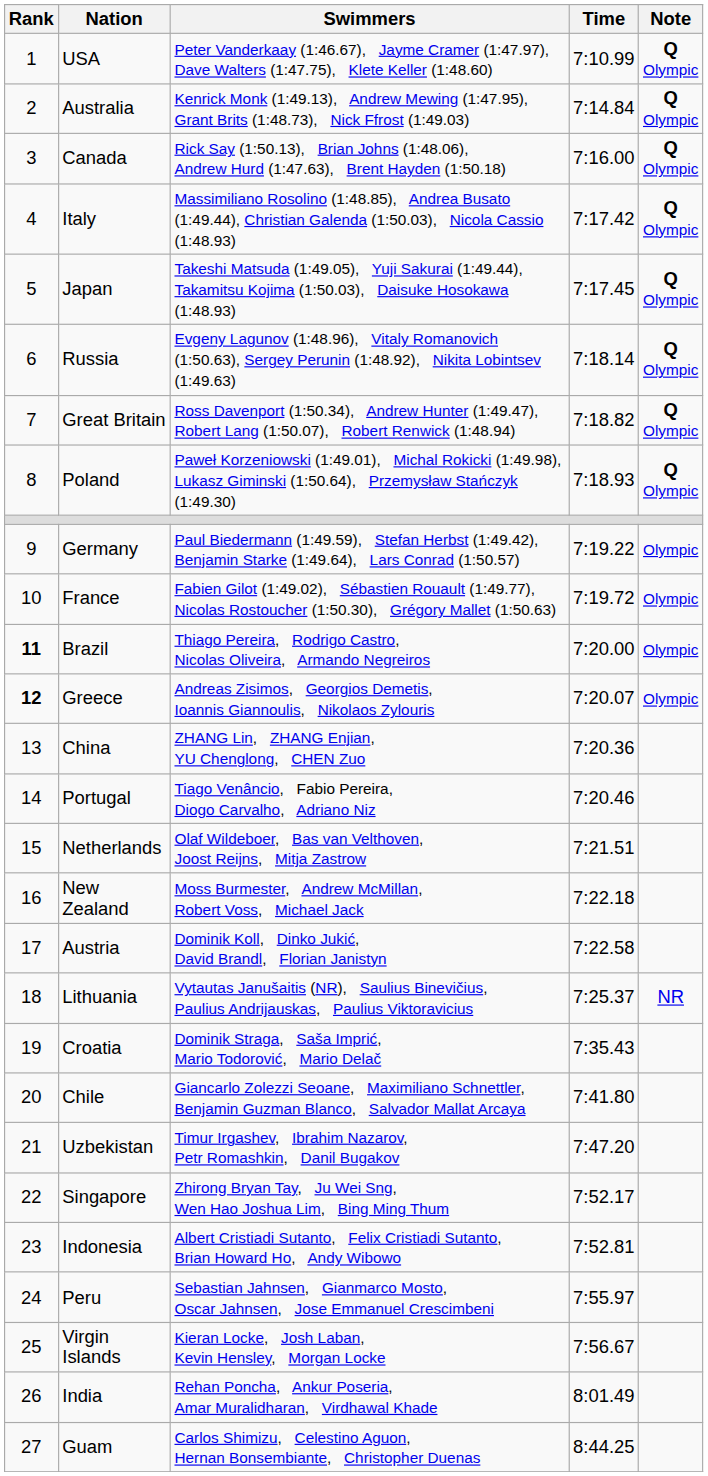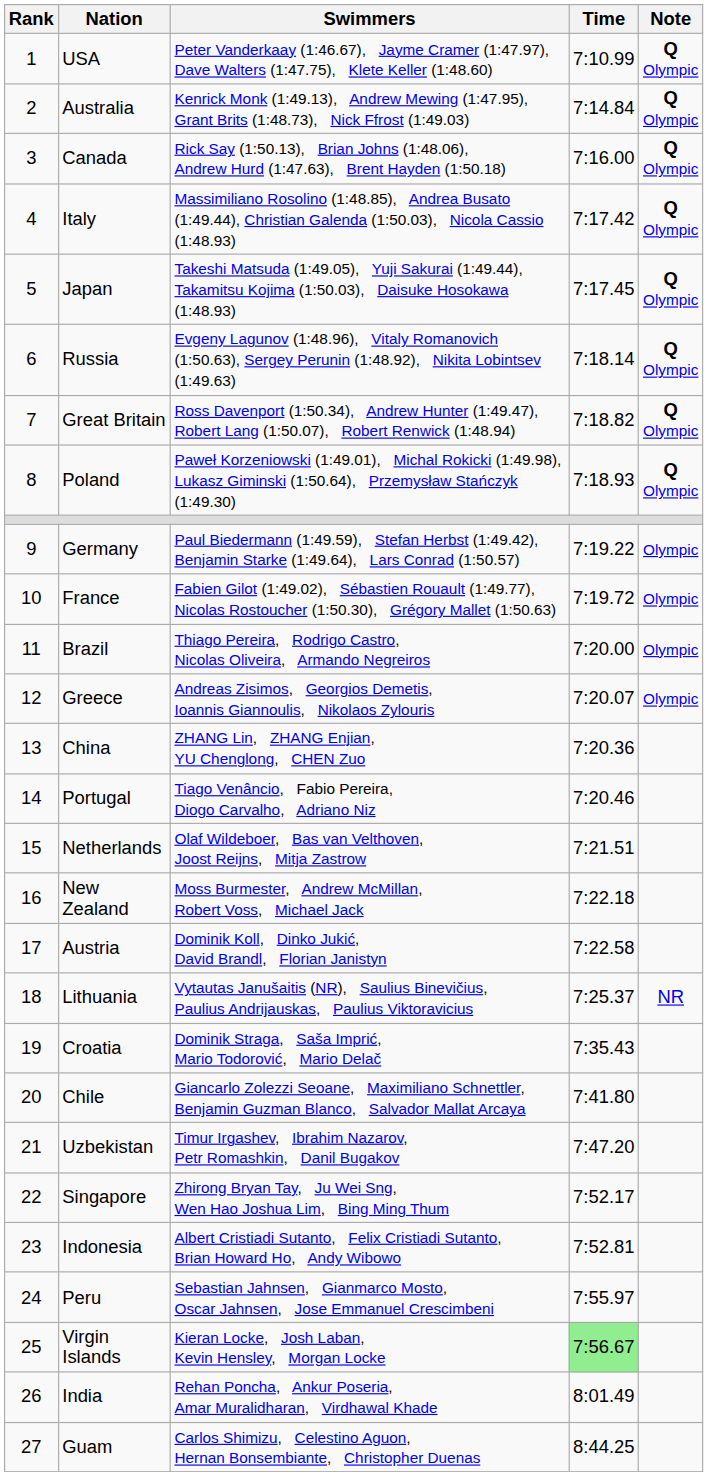(31, 648) bold -> (31, 648) normal
(31, 698) bold -> (31, 698) normal
(604, 1347) no background -> (604, 1347) lightgreen background
